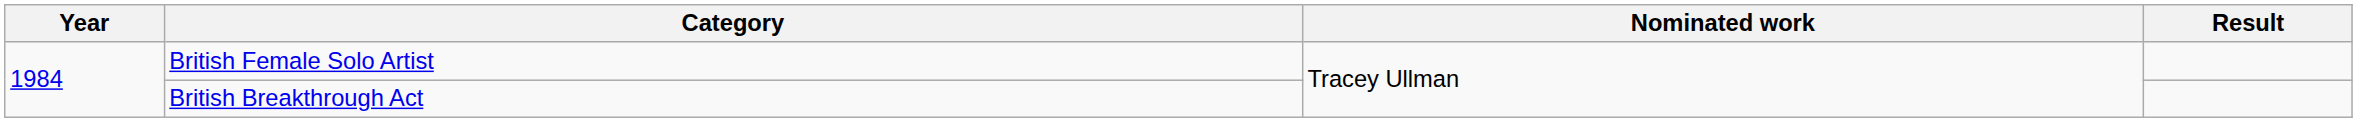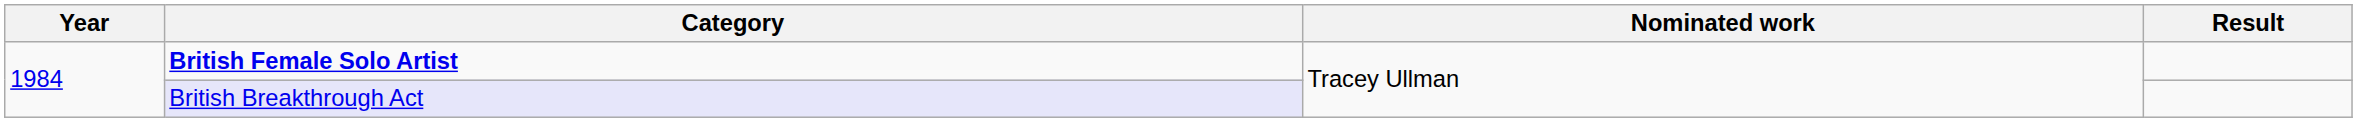(302, 60) normal -> (314, 60) bold
(296, 98) no background -> (296, 98) lavender background
